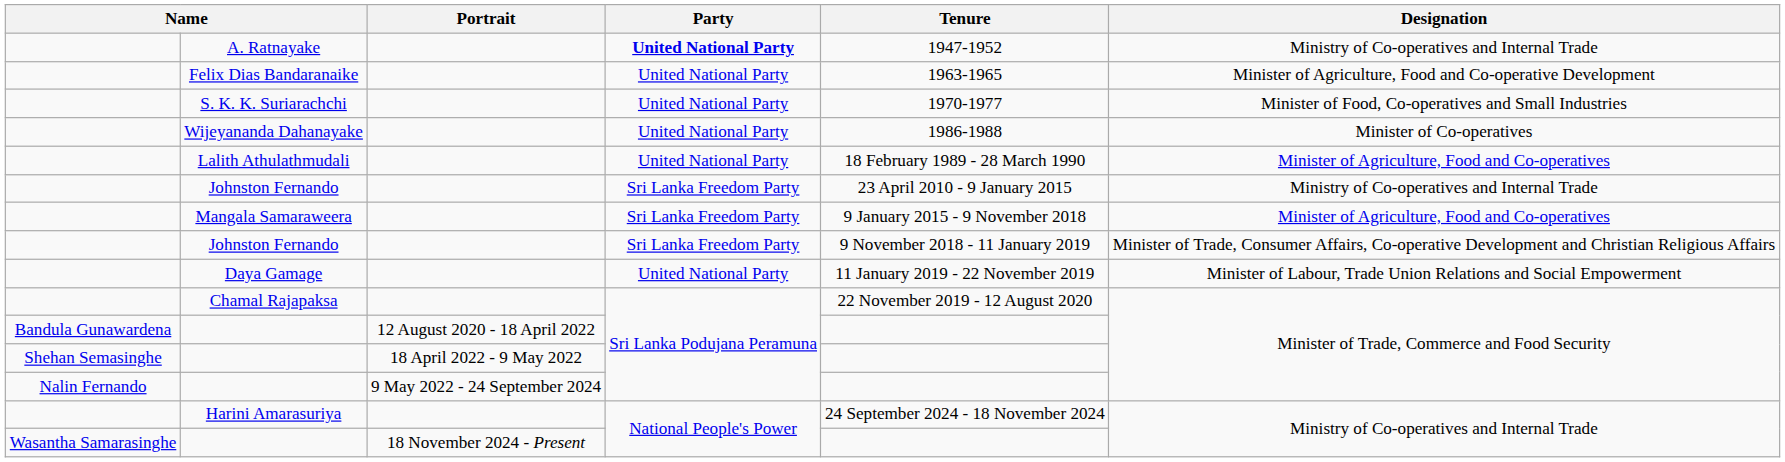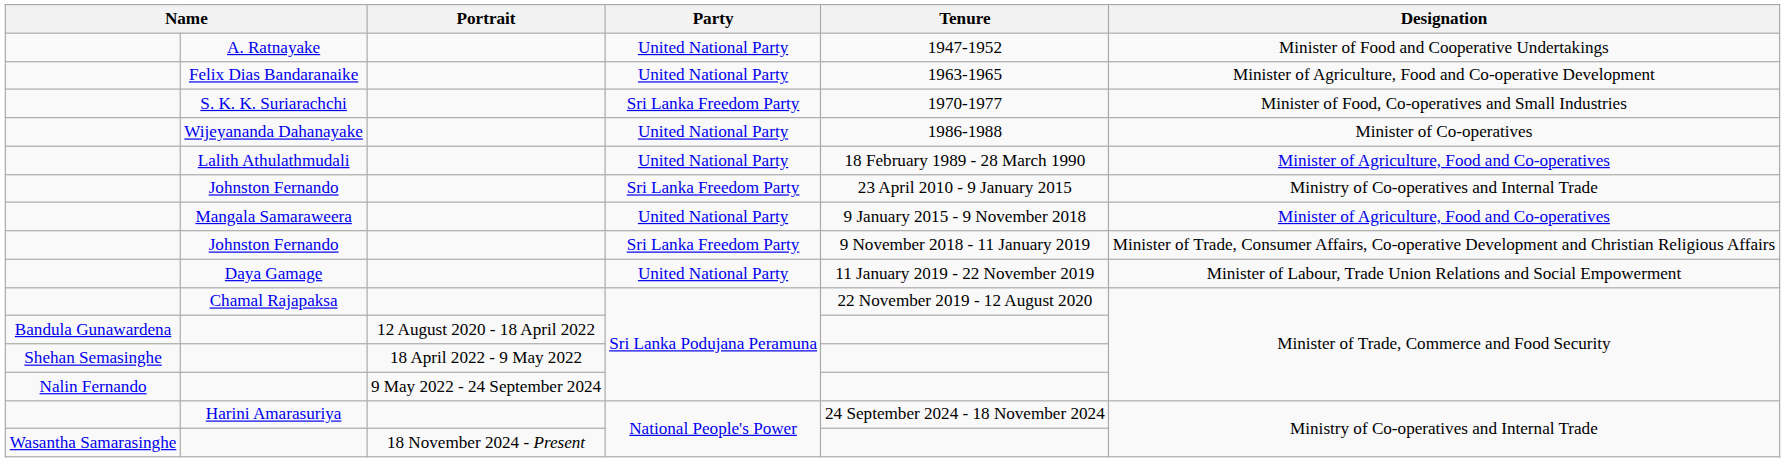(713, 47) bold -> (713, 47) normal
(1444, 47) Ministry of Co-operatives and Internal Trade -> (1444, 47) Minister of Food and Cooperative Undertakings
(713, 103) United National Party -> (713, 103) Sri Lanka Freedom Party
(713, 216) Sri Lanka Freedom Party -> (713, 216) United National Party
